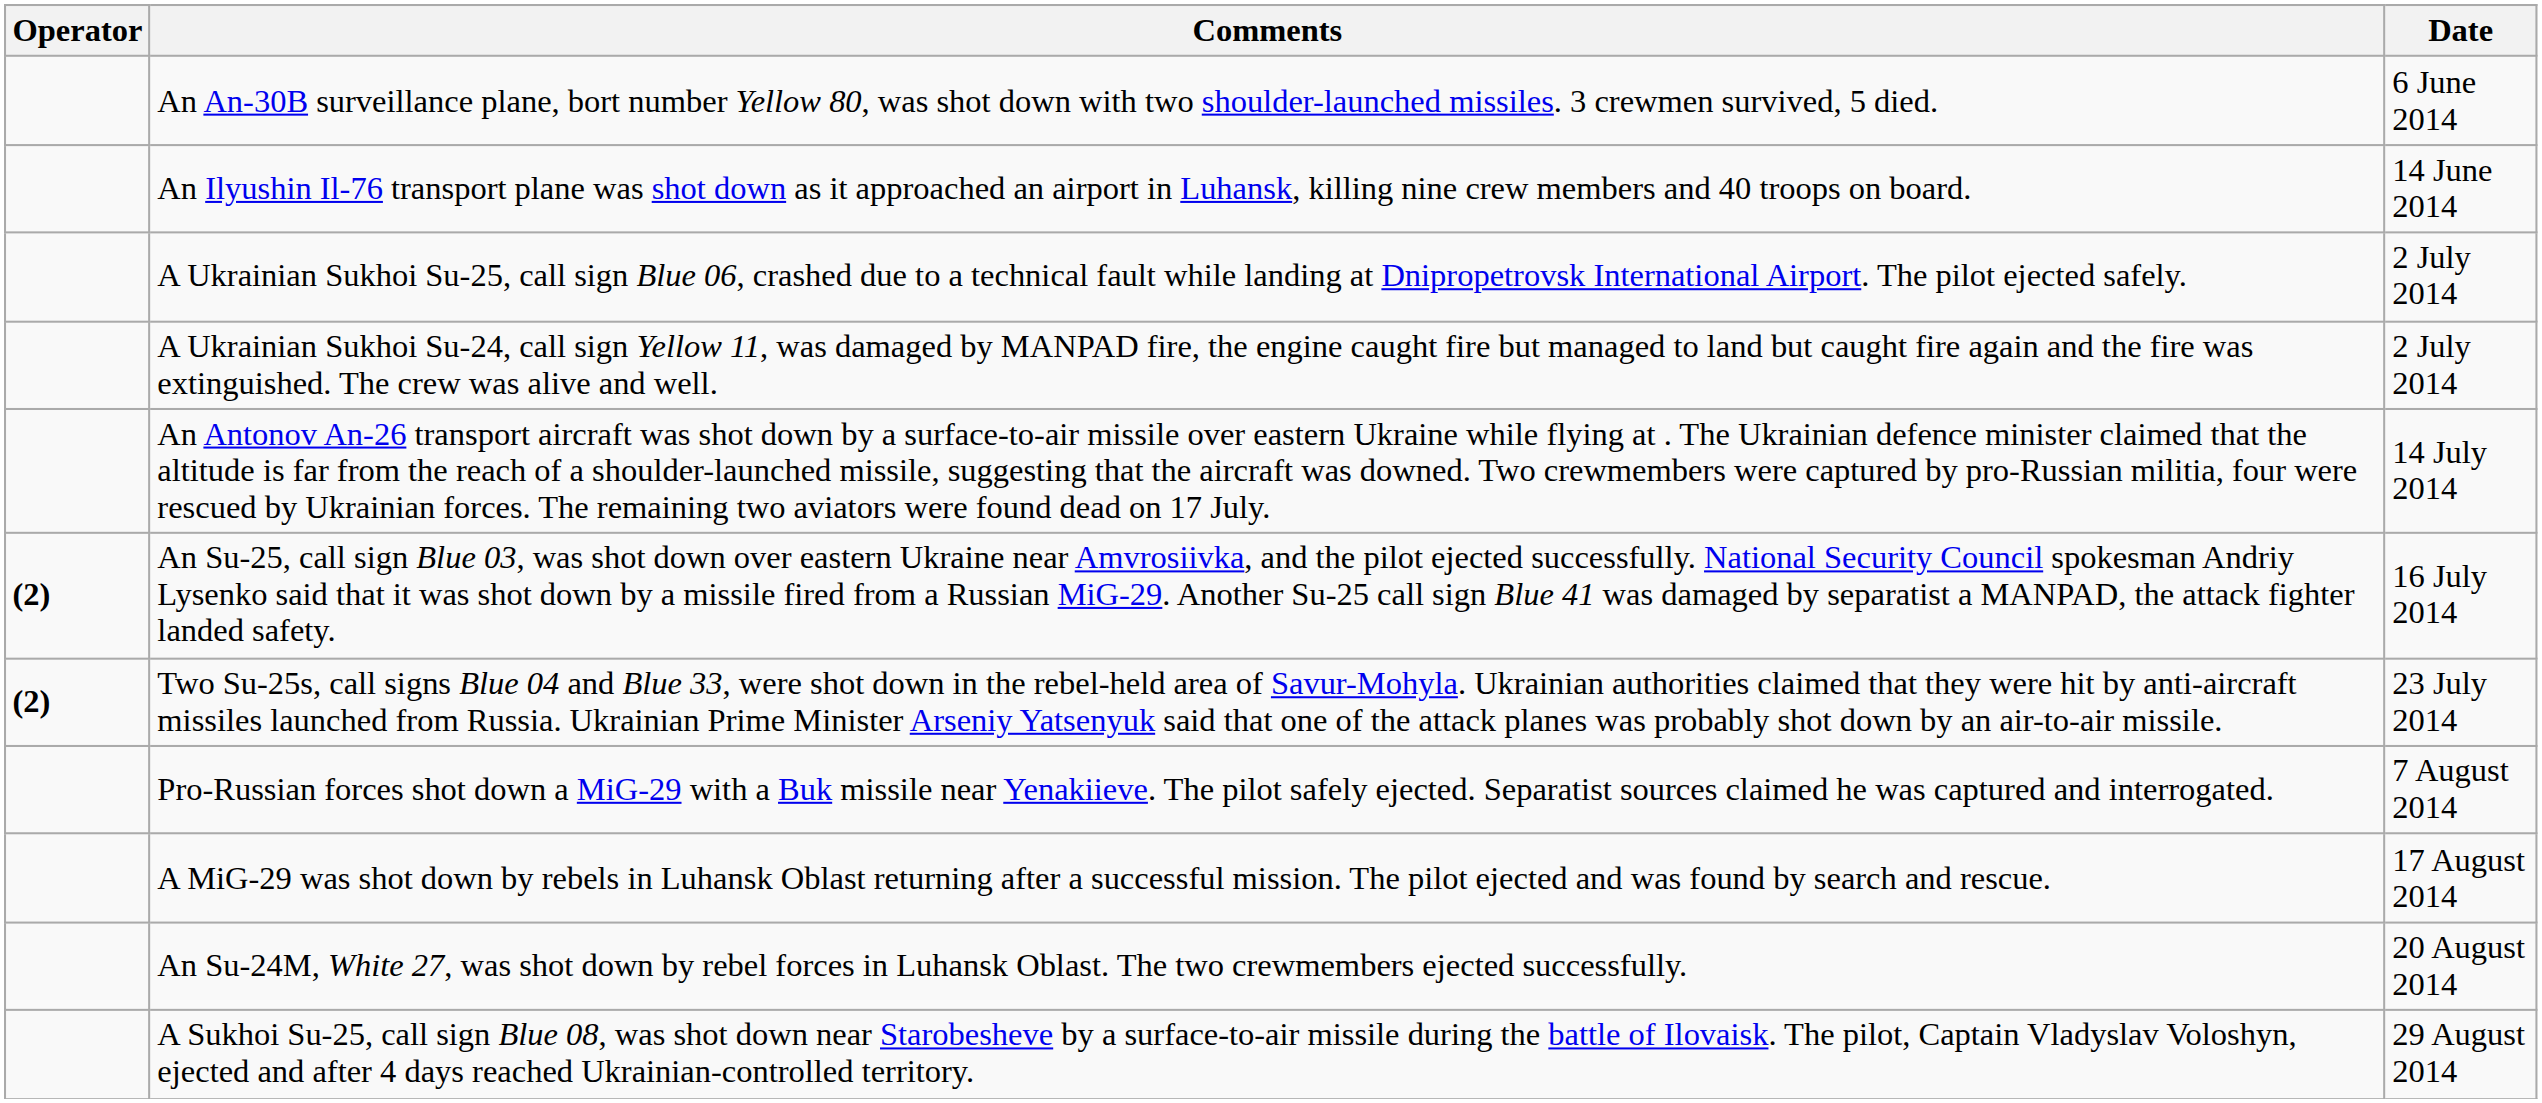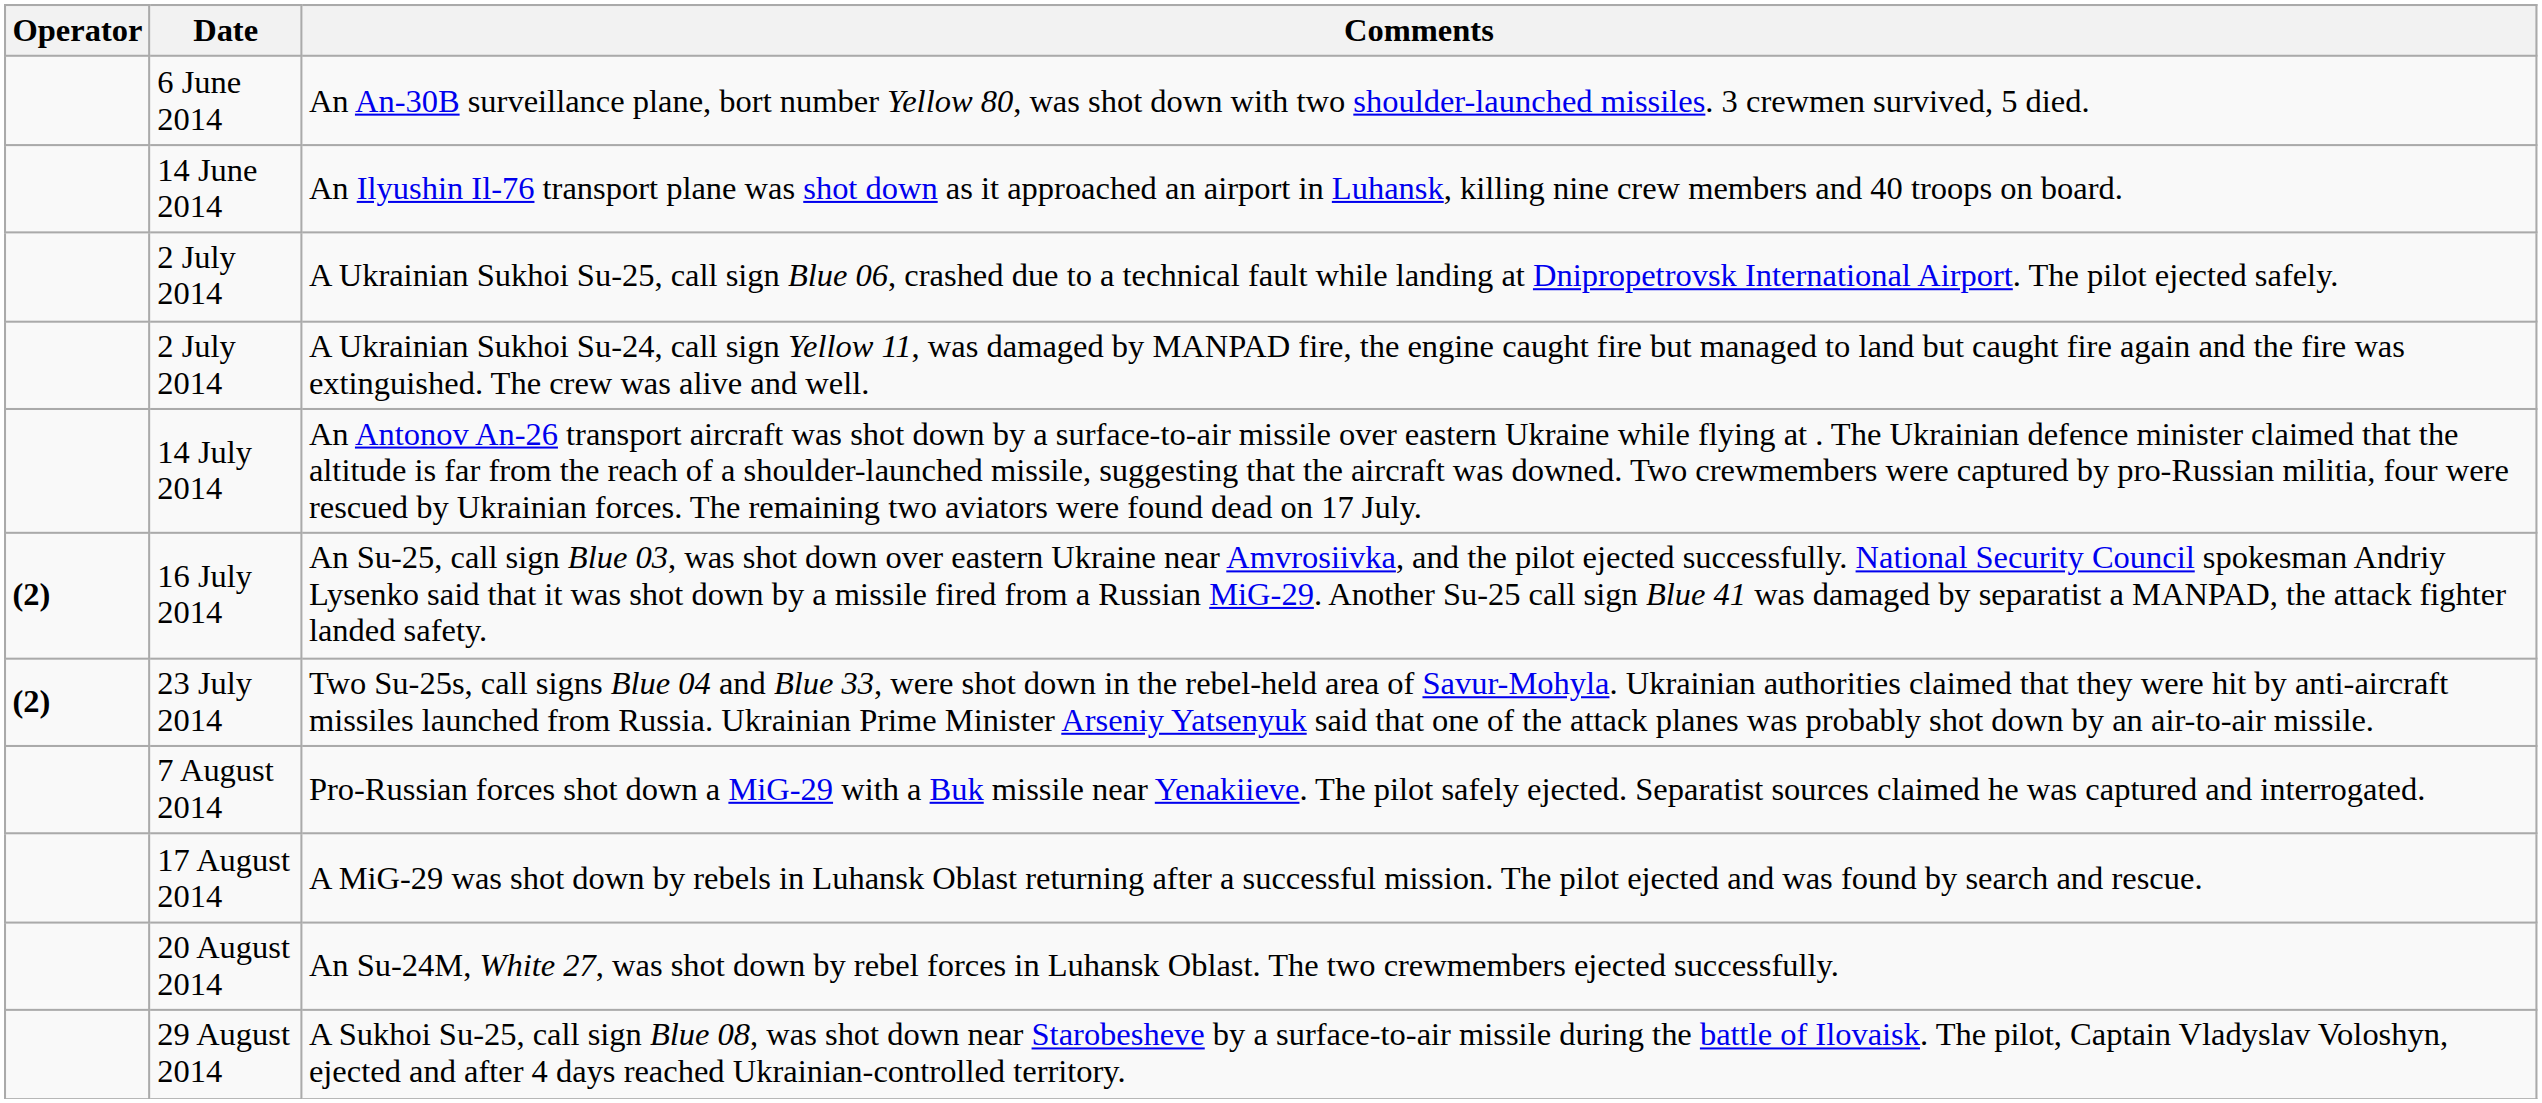columns swapped: (2461, 30) <-> (1267, 30)
